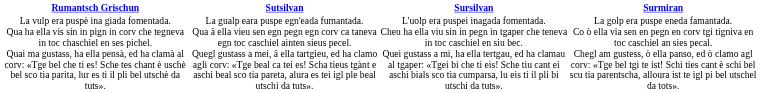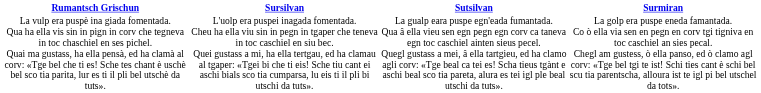columns swapped: (474, 8) <-> (285, 8)
